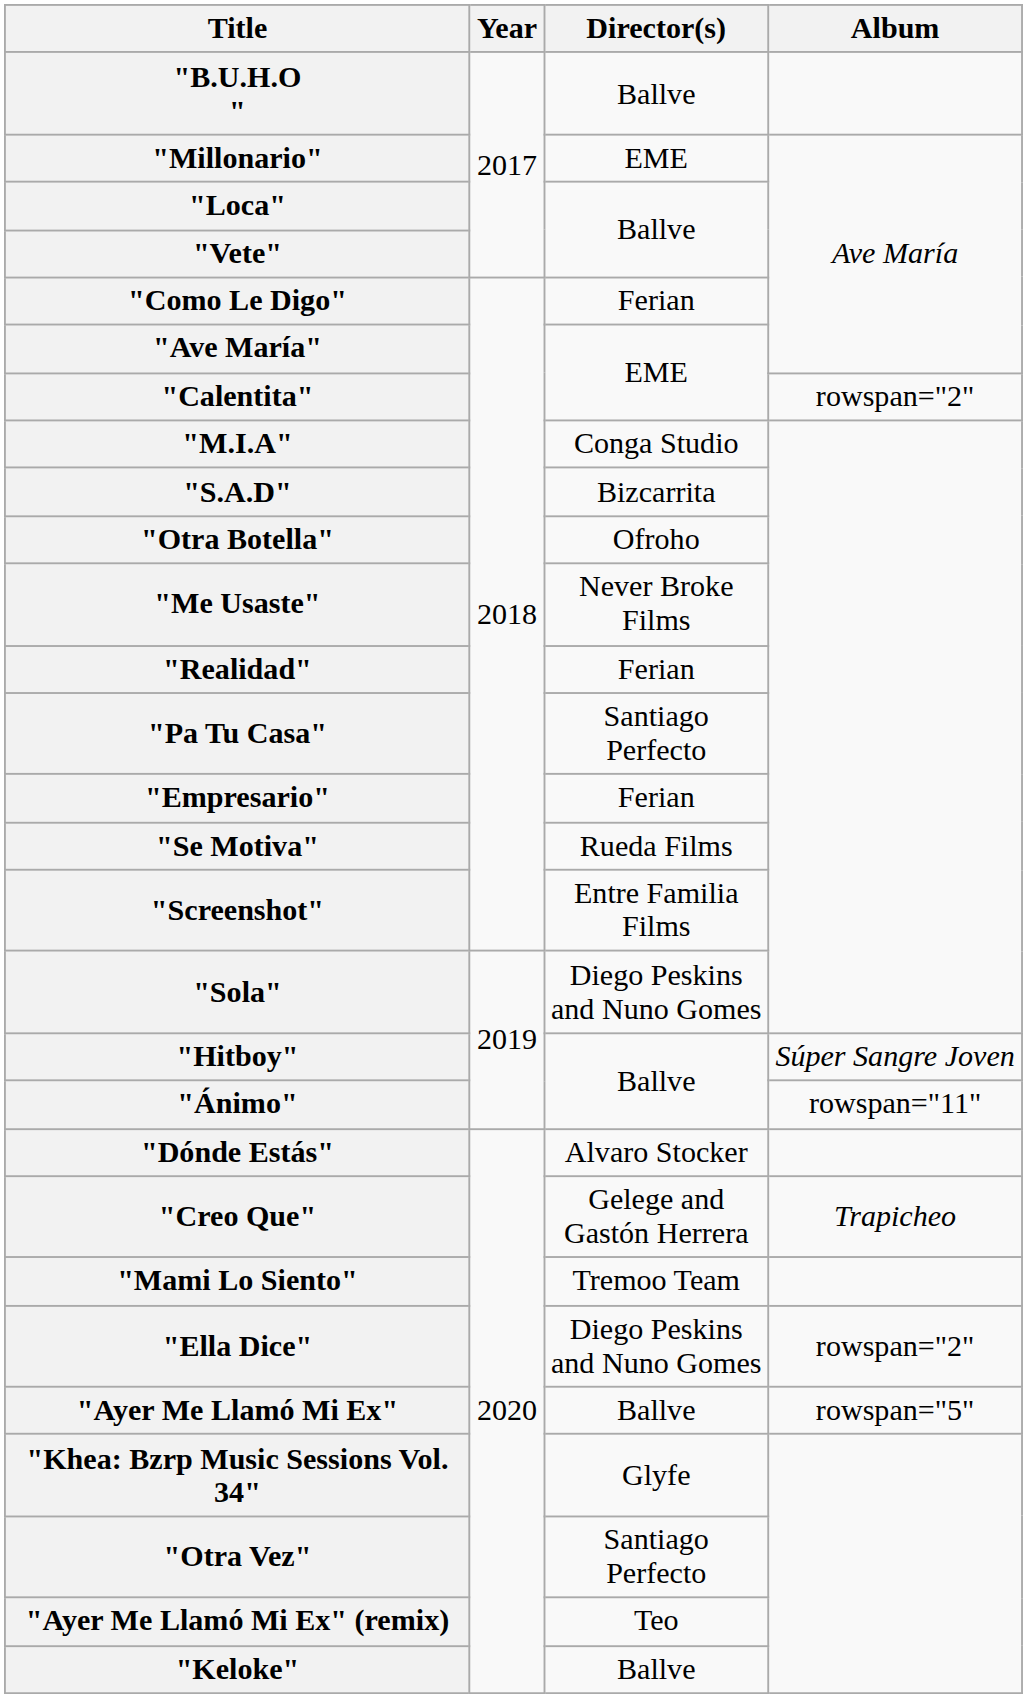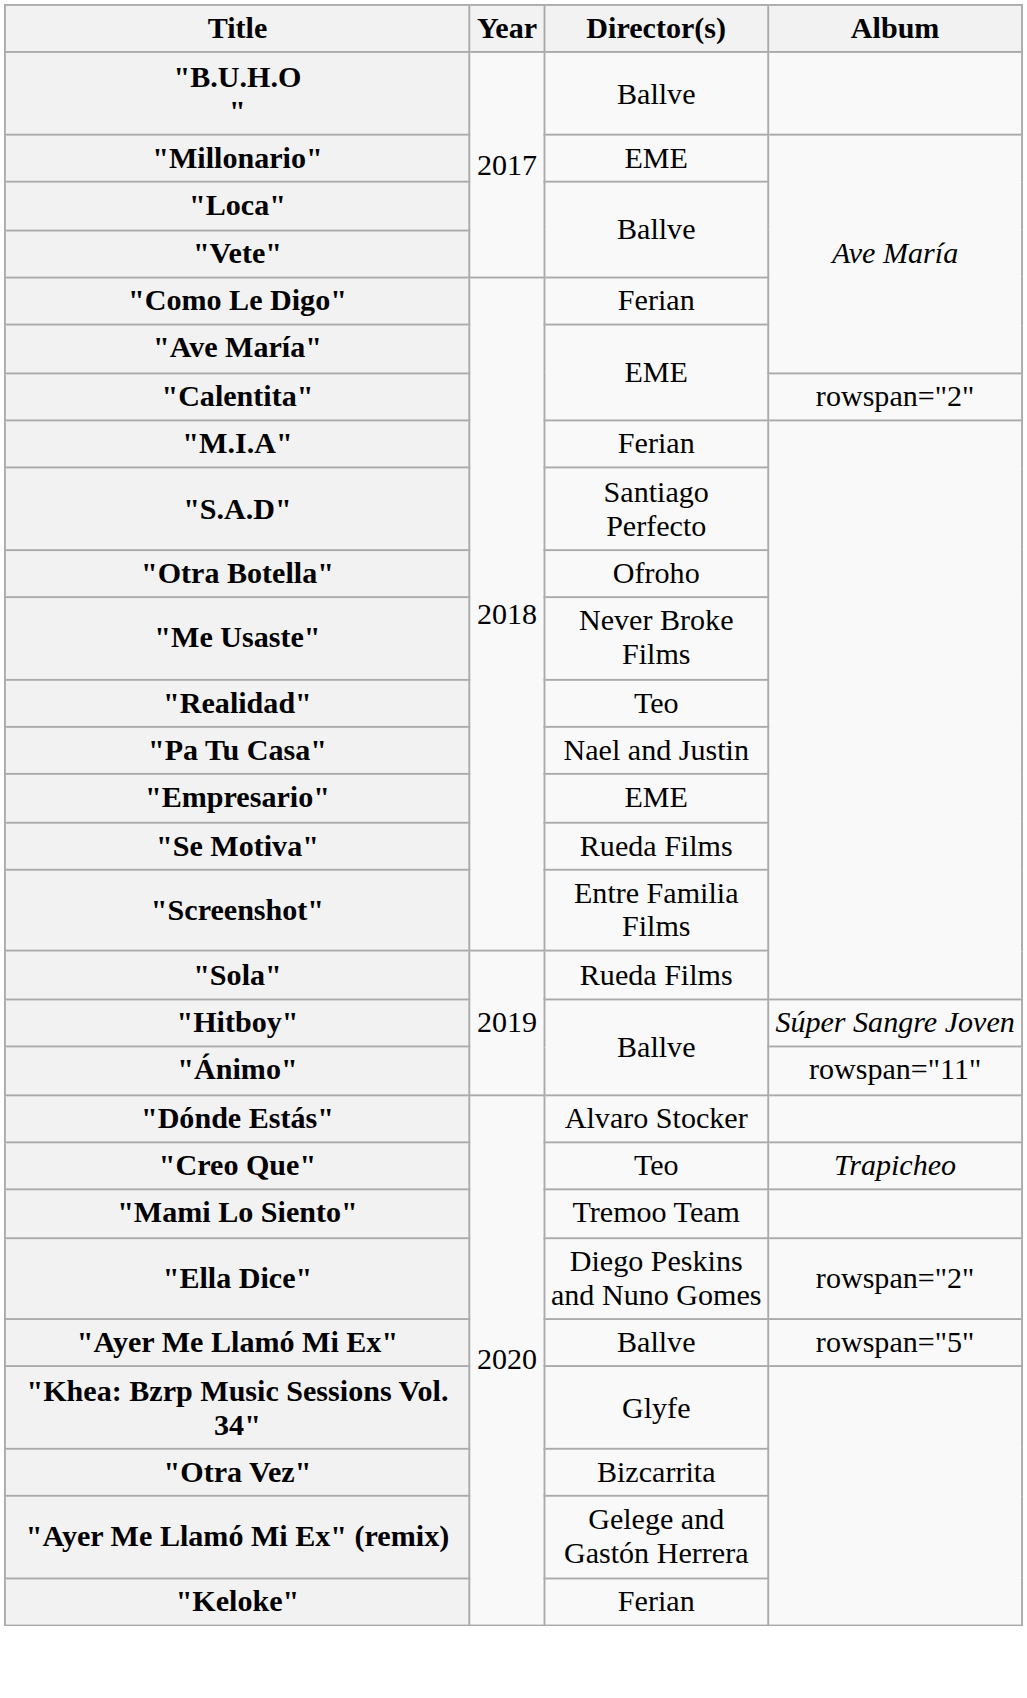(656, 443) Conga Studio -> (656, 443) Ferian
(656, 491) Bizcarrita -> (656, 508) Santiago Perfecto
(656, 668) Ferian -> (656, 702) Teo
(656, 733) Santiago Perfecto -> (656, 750) Nael and Justin
(656, 797) Ferian -> (656, 797) EME
(656, 991) Diego Peskins and Nuno Gomes -> (656, 974) Rueda Films
(656, 1216) Gelege and Gastón Herrera -> (656, 1165) Teo
(656, 1556) Santiago Perfecto -> (656, 1471) Bizcarrita
(656, 1620) Teo -> (656, 1536) Gelege and Gastón Herrera
(656, 1668) Ballve -> (656, 1600) Ferian
